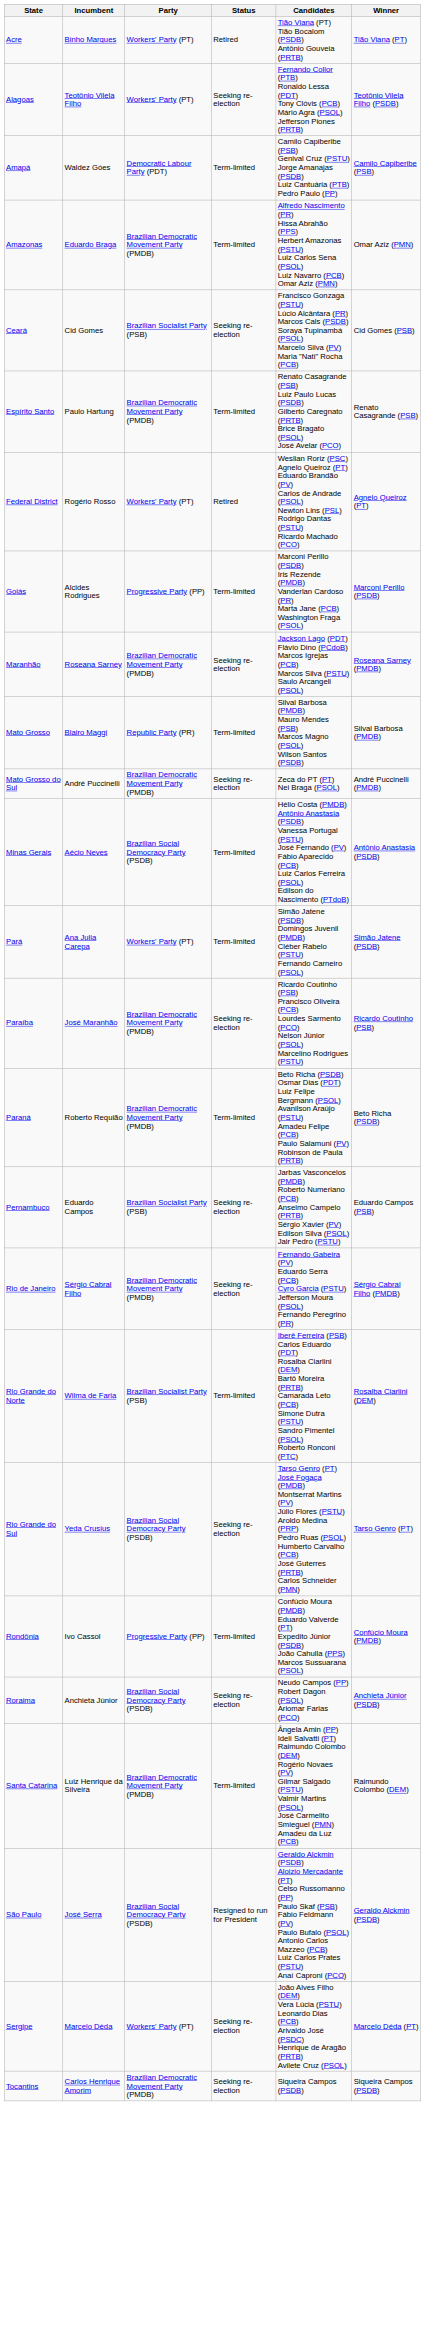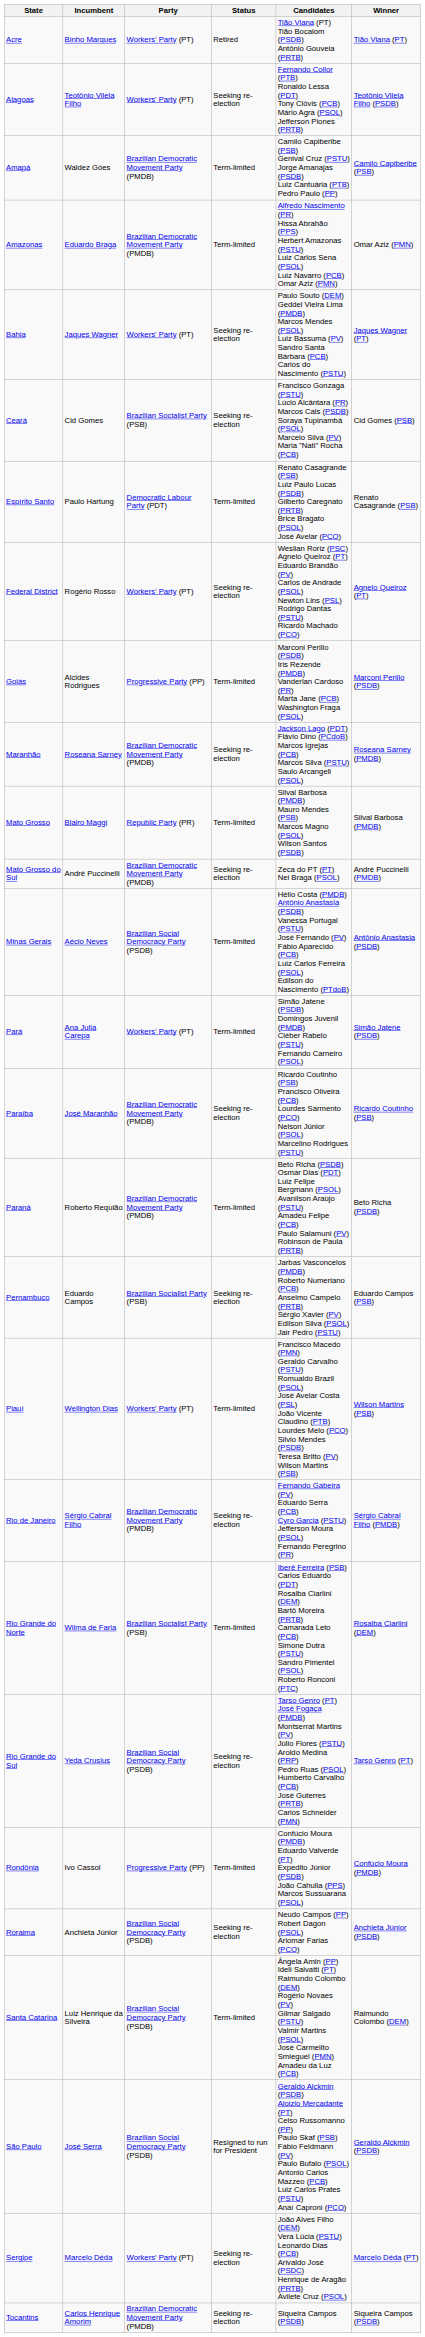(159, 168) Democratic Labour Party (PDT) -> (162, 168) Brazilian Democratic Movement Party (PMDB)
+ row: (16, 335)
(162, 411) Brazilian Democratic Movement Party (PMDB) -> (159, 501) Democratic Labour Party (PDT)
(226, 501) Retired -> (233, 591) Seeking re-election
+ row: (15, 1409)
(162, 1786) Brazilian Democratic Movement Party (PMDB) -> (156, 2017) Brazilian Social Democracy Party (PSDB)
